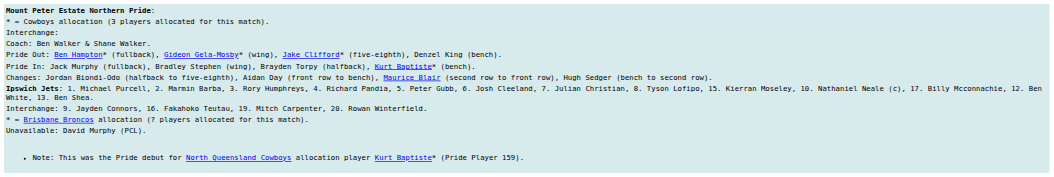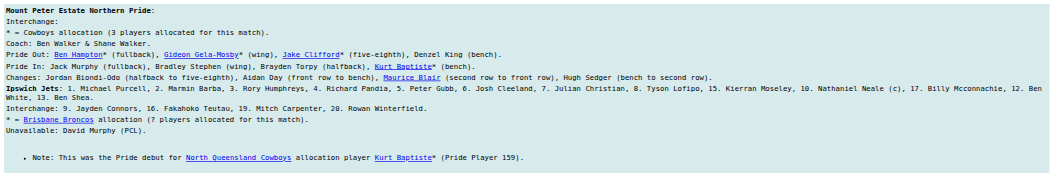(138, 21) * = Cowboys allocation (3 players allocated for this match). -> (32, 21) Interchange:
(32, 33) Interchange: -> (138, 33) * = Cowboys allocation (3 players allocated for this match).
